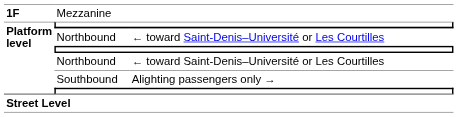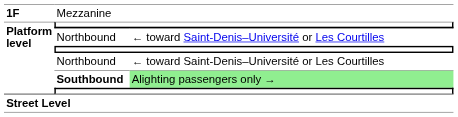(87, 79) normal -> (90, 79) bold
(204, 79) no background -> (204, 79) lightgreen background
